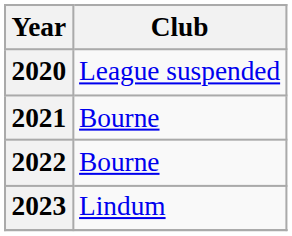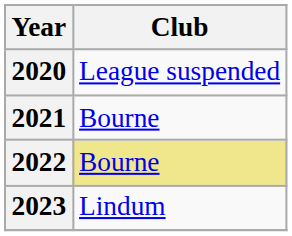(119, 161) no background -> (119, 161) khaki background
